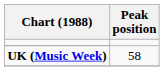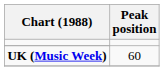(134, 55) 58 -> (134, 55) 60
